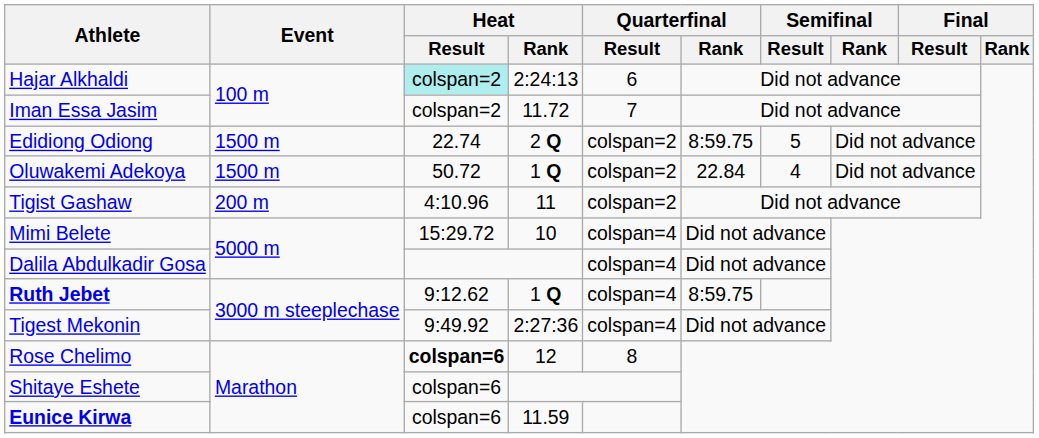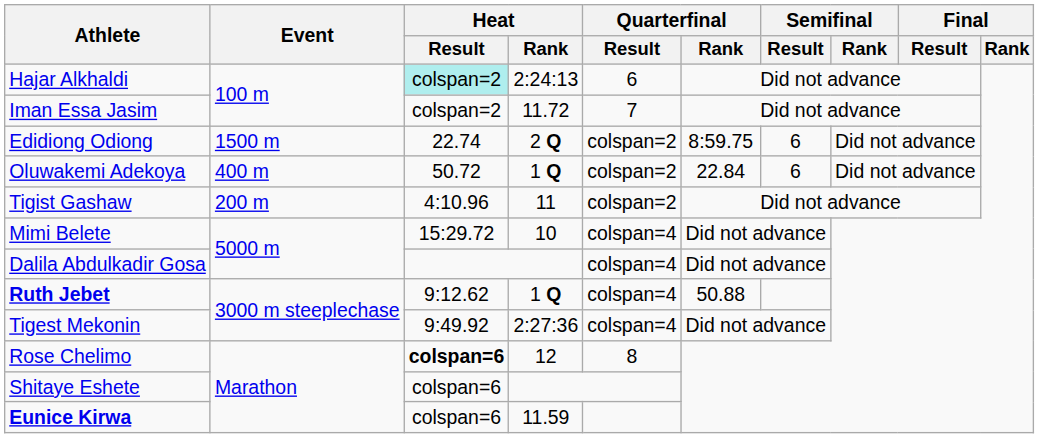(796, 142) 5 -> (796, 142) 6
(247, 172) 1500 m -> (242, 172) 400 m
(796, 172) 4 -> (796, 172) 6
(721, 295) 8:59.75 -> (721, 295) 50.88
